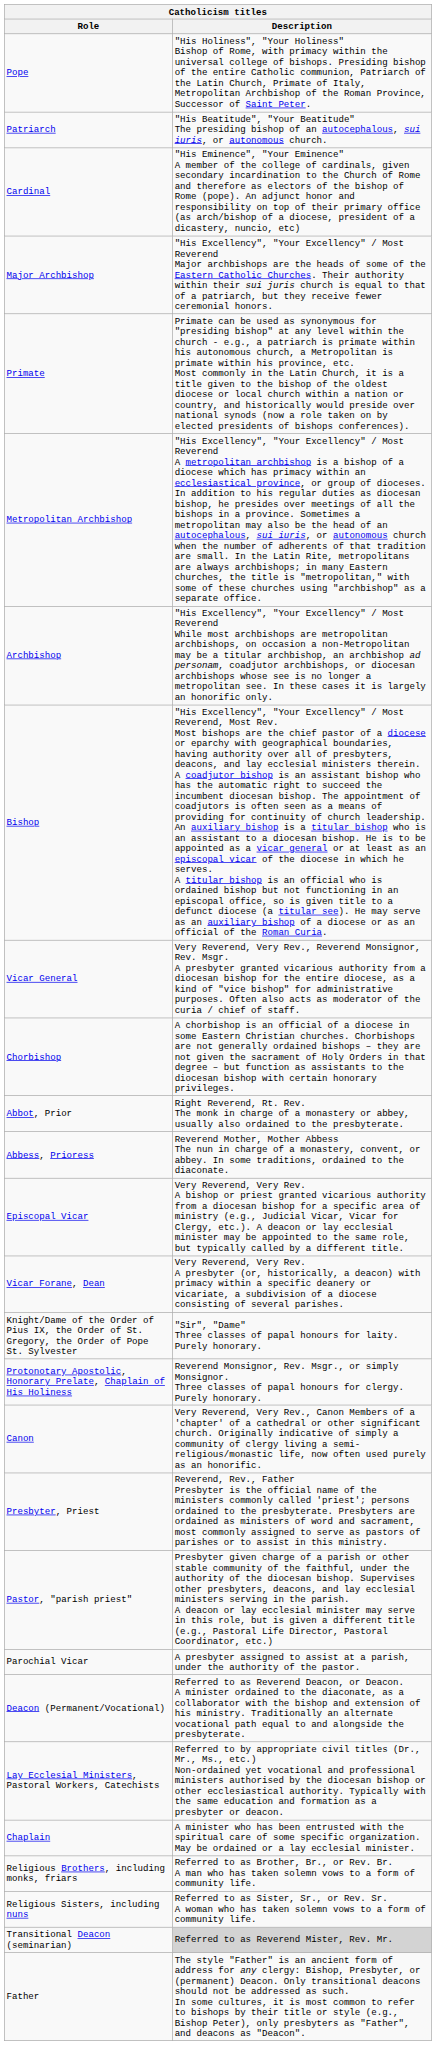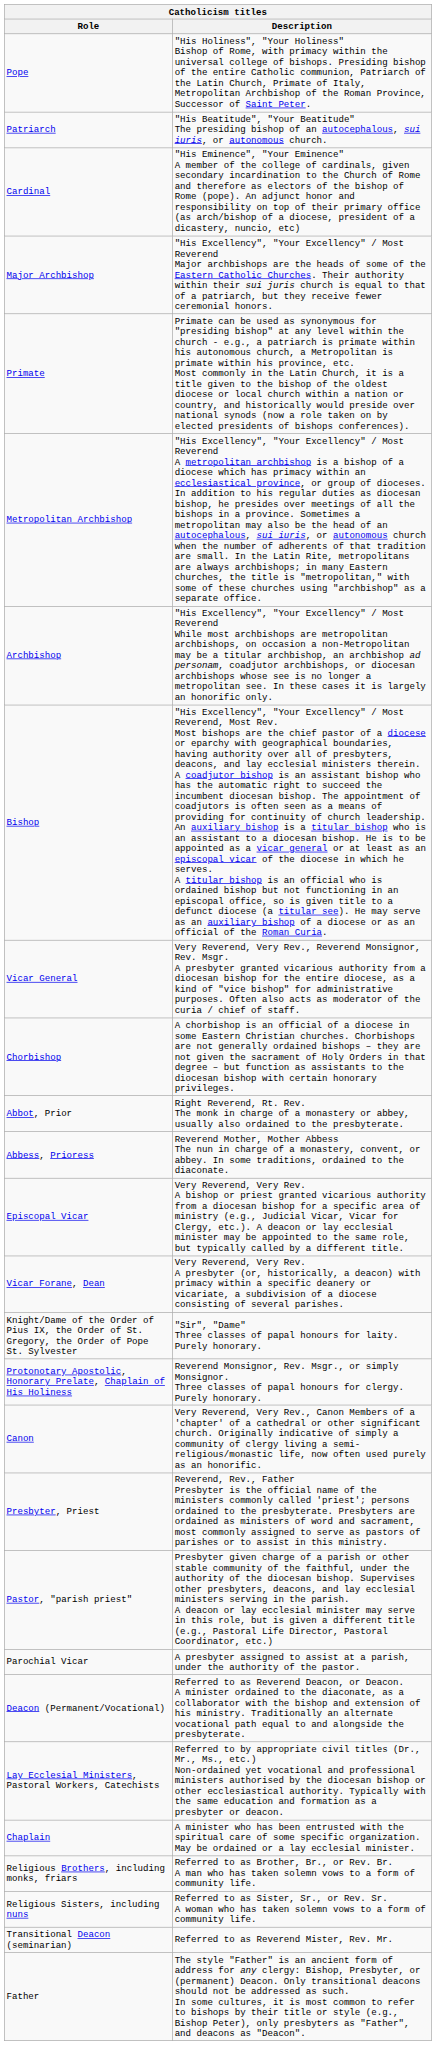(284, 1940) lightgrey background -> (284, 1940) no background
